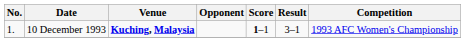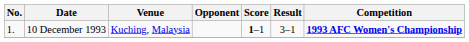(153, 29) bold -> (150, 29) normal
(385, 29) normal -> (384, 29) bold
